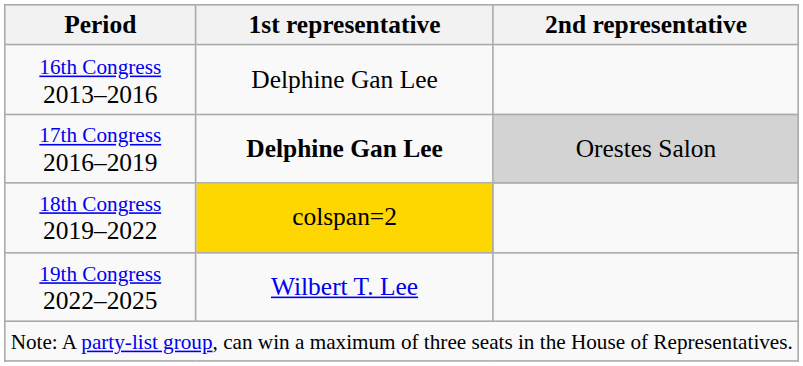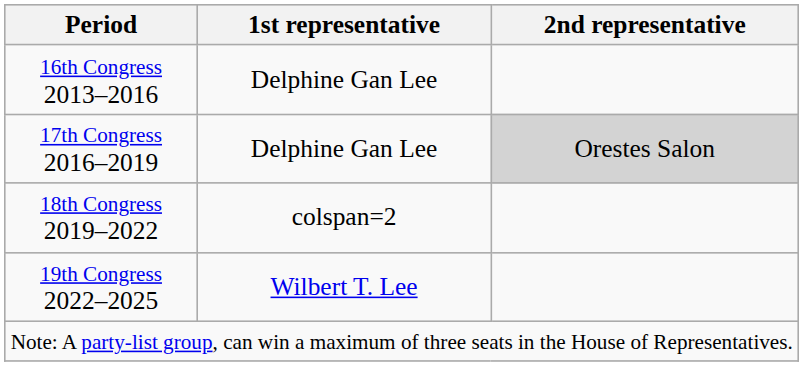(345, 148) bold -> (344, 148) normal
(345, 217) gold background -> (344, 217) no background
